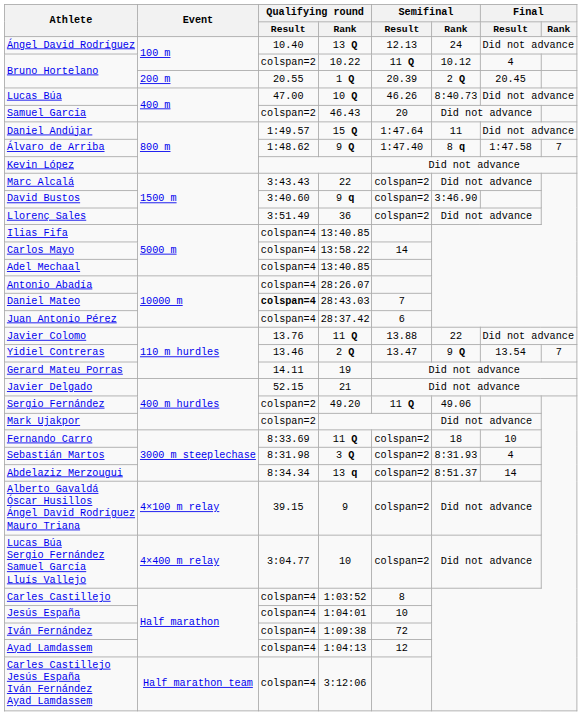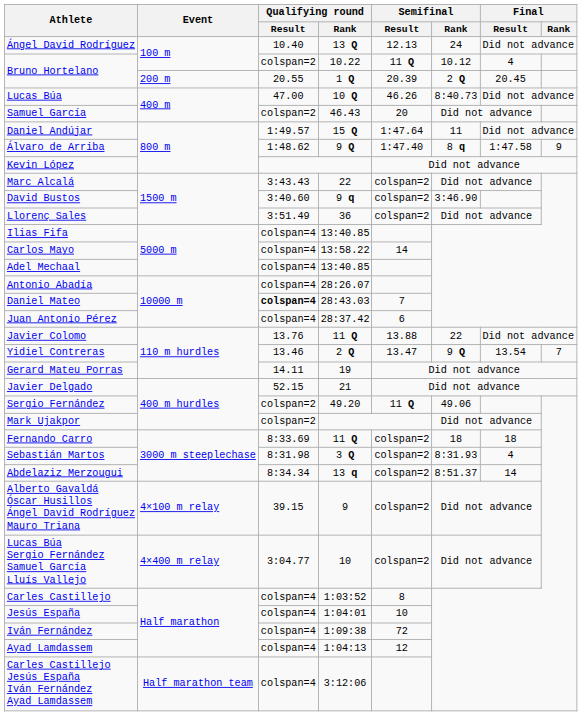(559, 148) 7 -> (559, 148) 9
(511, 438) 10 -> (511, 438) 18
